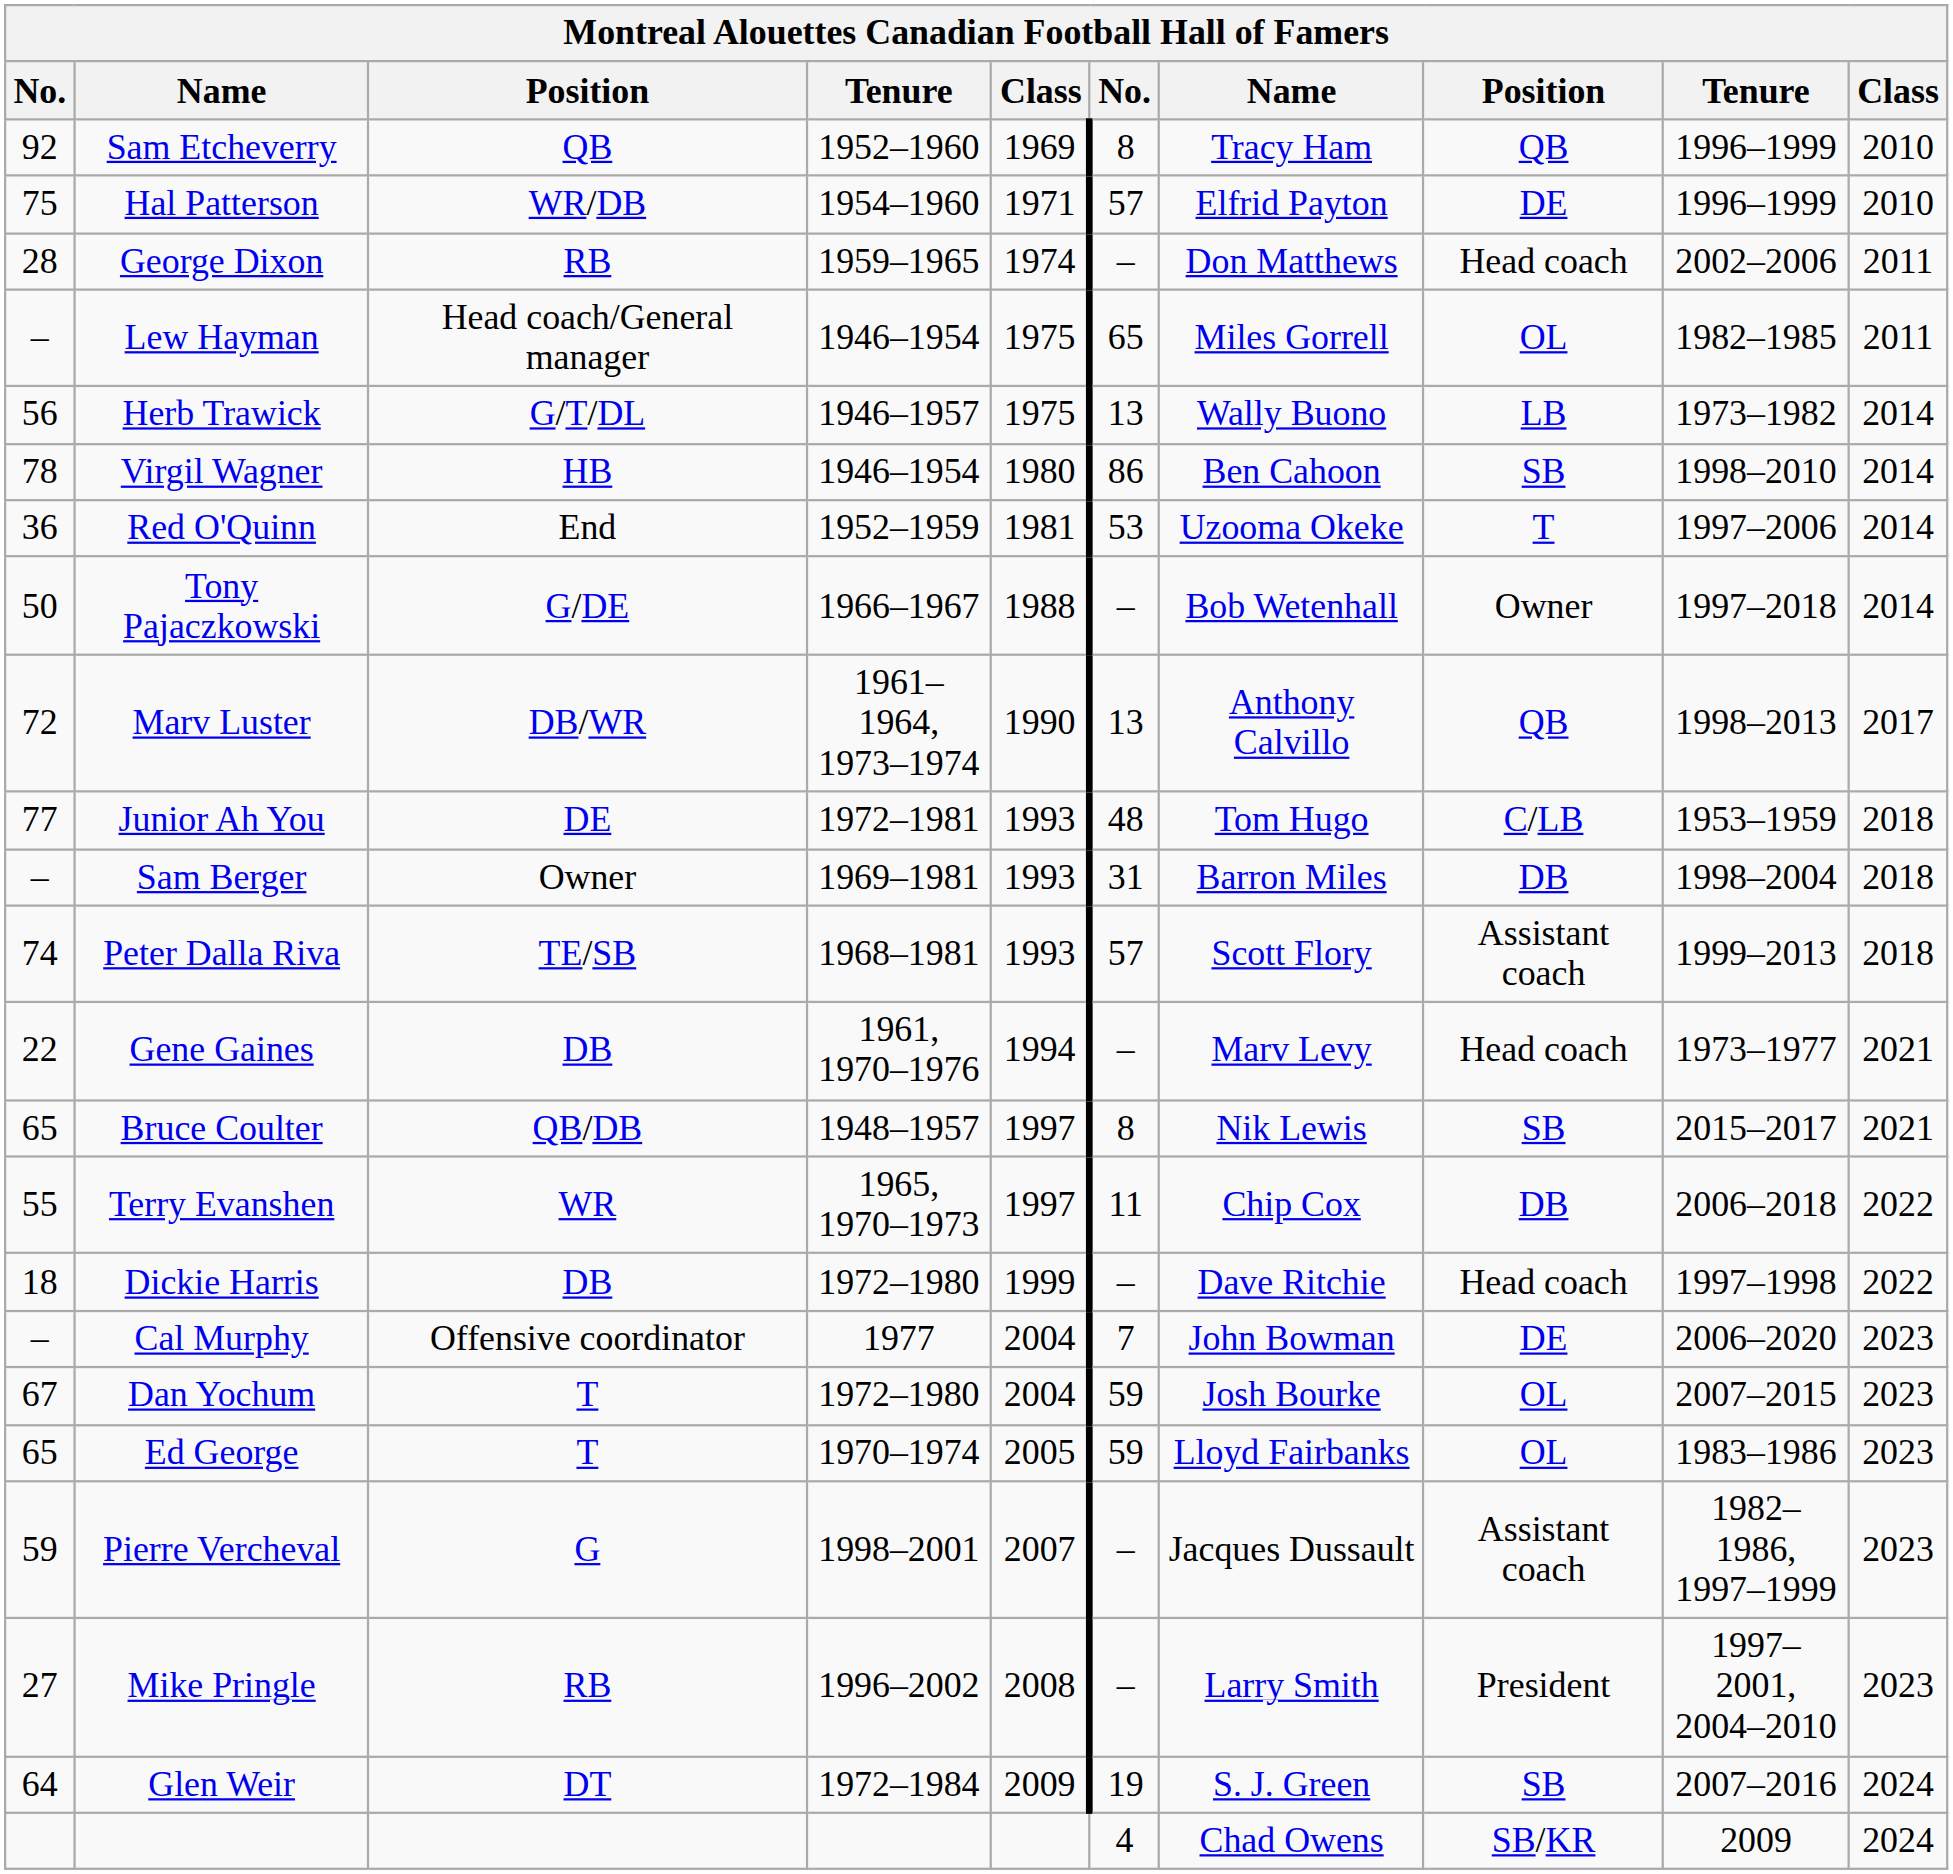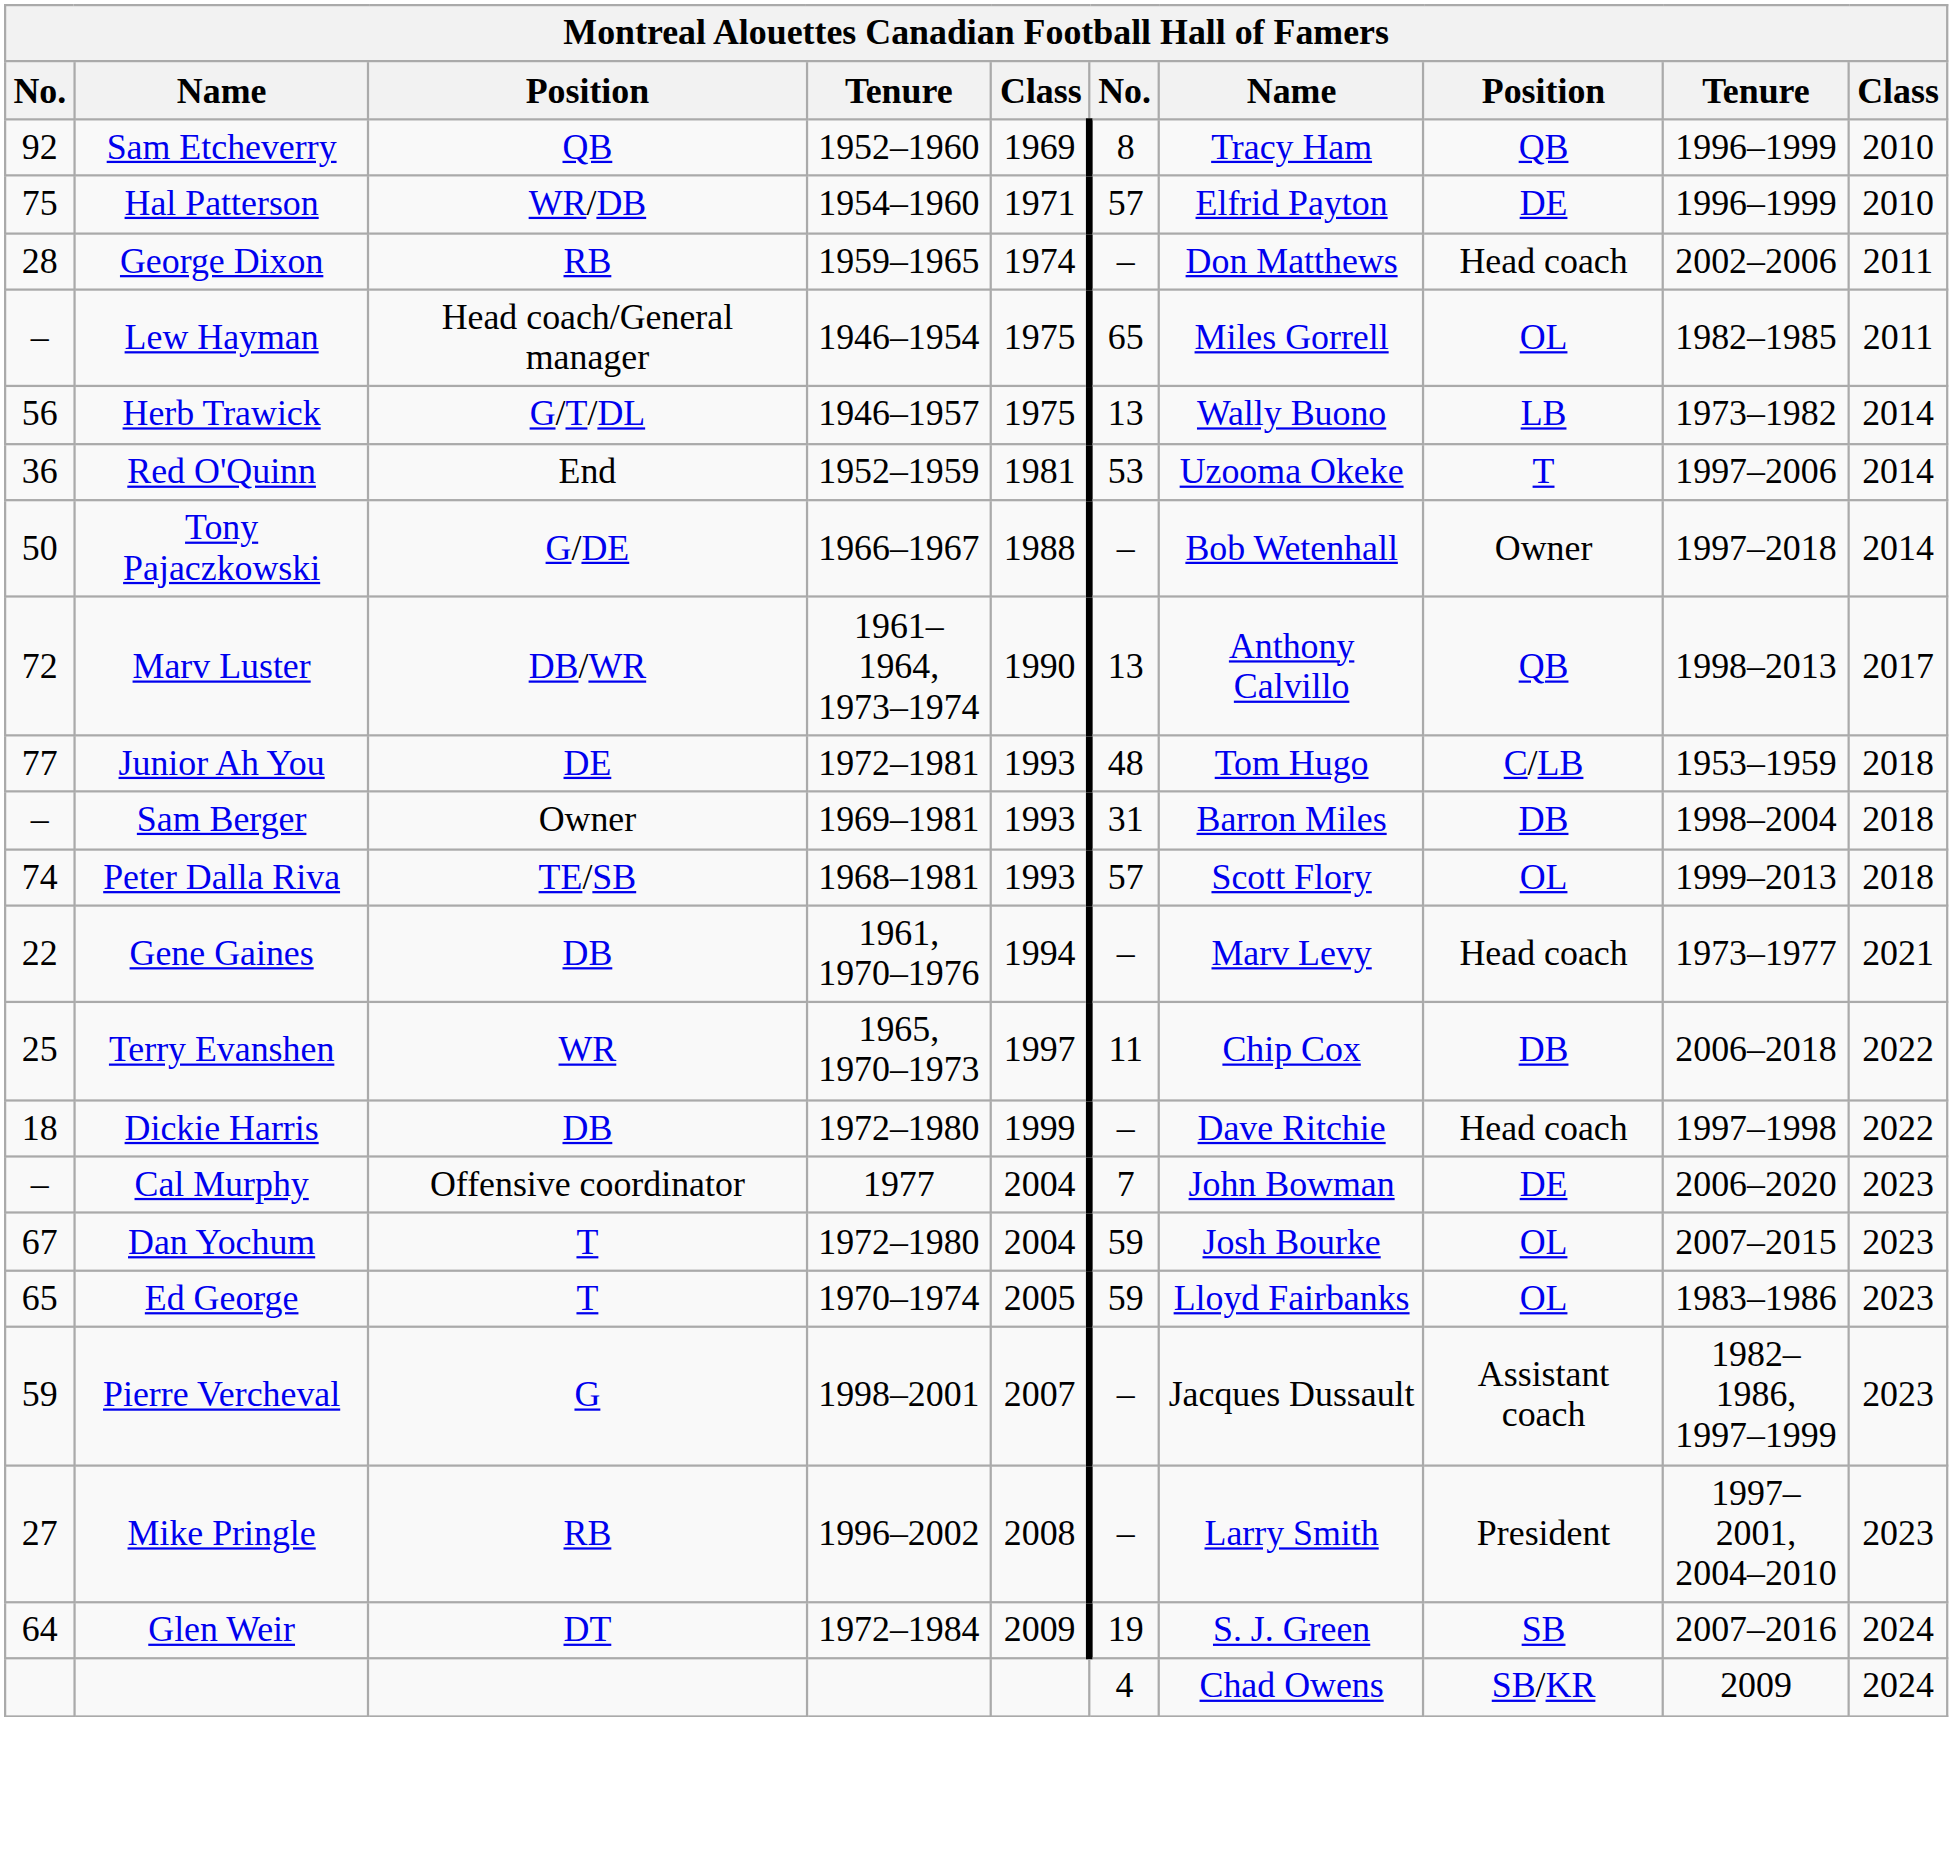- row: (222, 471)
(1544, 953) Assistant coach -> (1544, 876) OL
- row: (222, 1127)
(40, 1204) 55 -> (40, 1050) 25
